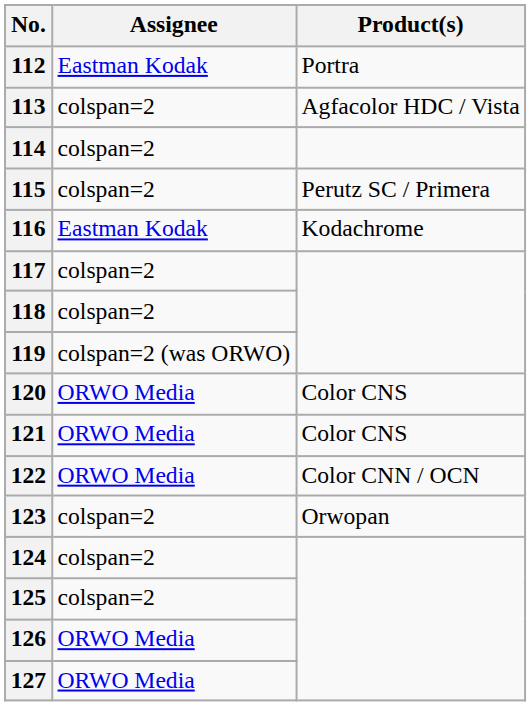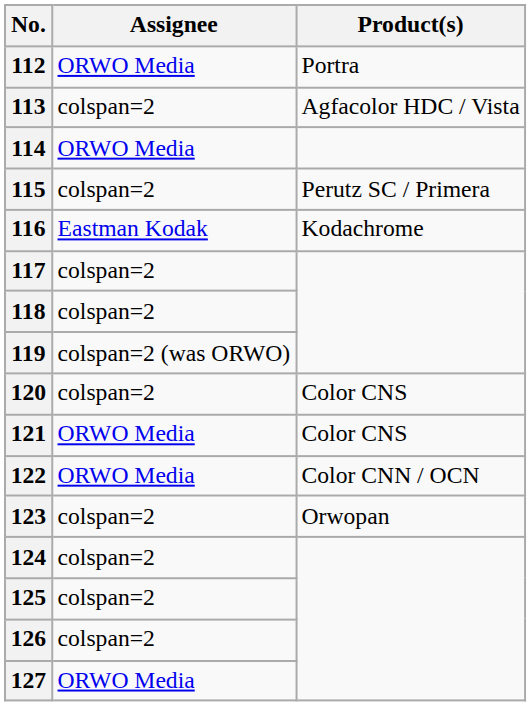(133, 65) Eastman Kodak -> (126, 65) ORWO Media
(106, 147) colspan=2 -> (126, 147) ORWO Media
(126, 393) ORWO Media -> (106, 393) colspan=2
(126, 639) ORWO Media -> (106, 639) colspan=2
